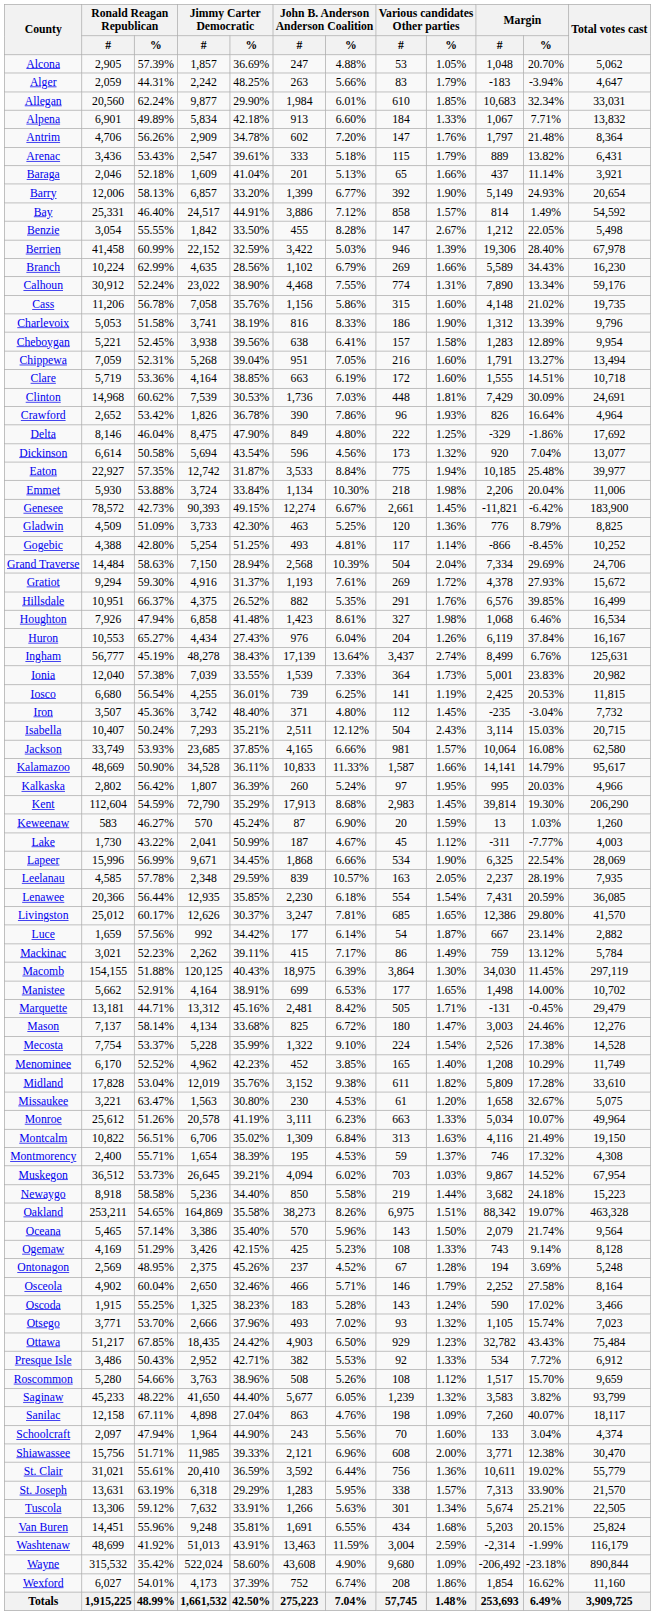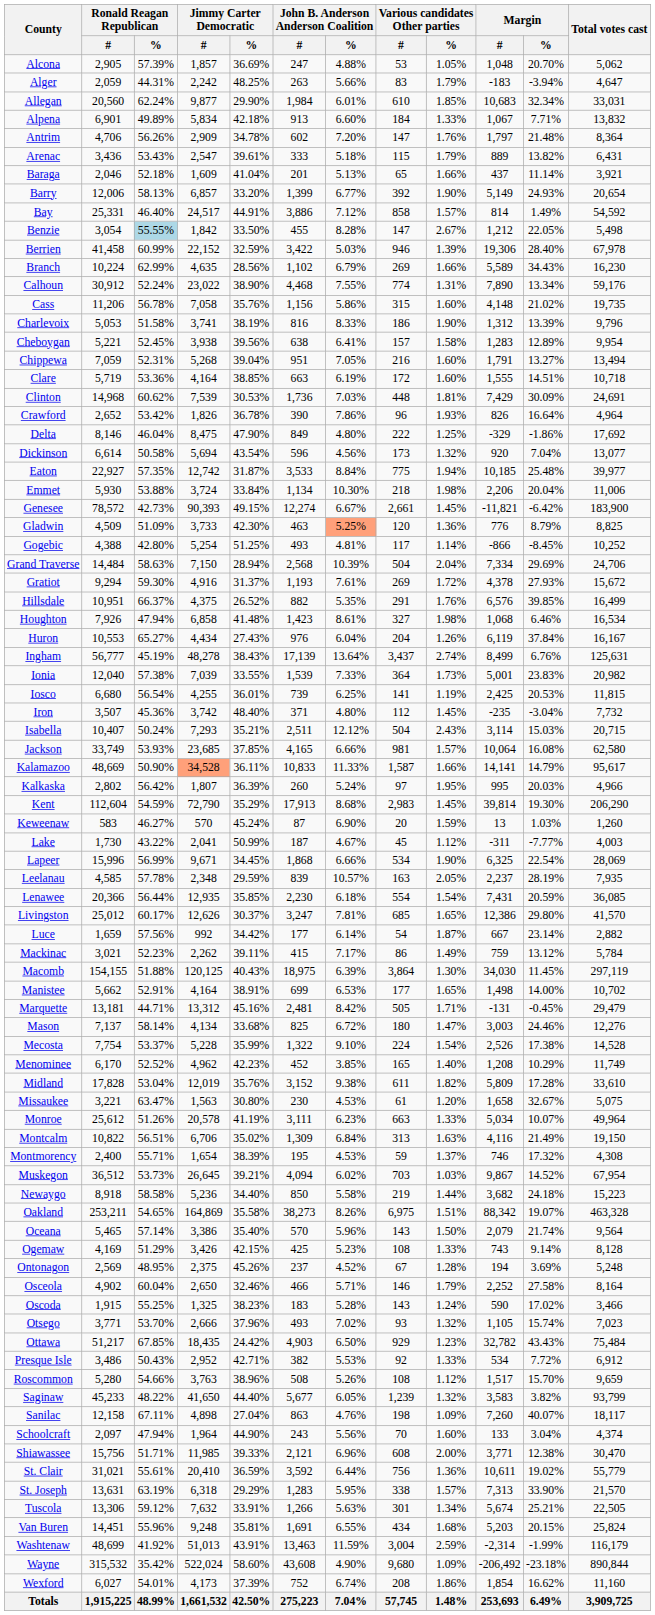(156, 230) no background -> (156, 230) lightblue background
(351, 527) no background -> (351, 527) lightsalmon background
(204, 767) no background -> (204, 767) lightsalmon background
